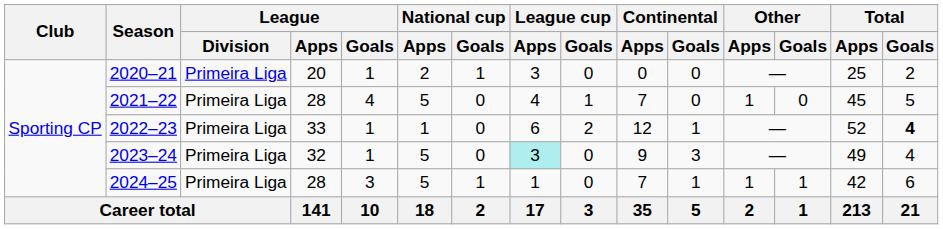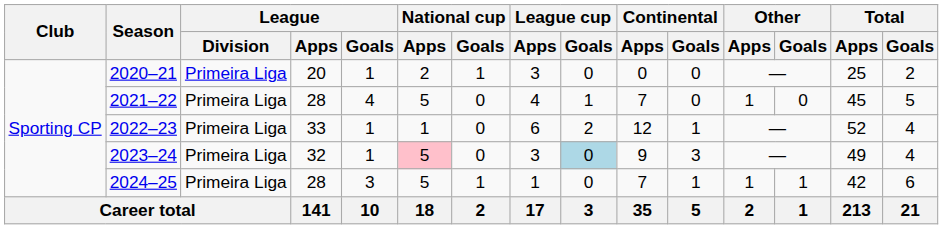(910, 127) bold -> (910, 127) normal
(424, 155) no background -> (424, 155) pink background
(535, 155) paleturquoise background -> (535, 155) no background
(589, 155) no background -> (589, 155) lightblue background
